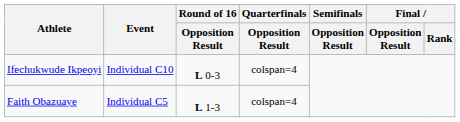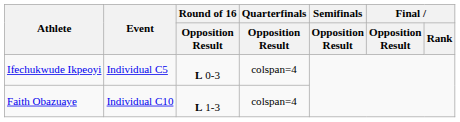(140, 70) Individual C10 -> (137, 70) Individual C5
(137, 101) Individual C5 -> (140, 101) Individual C10
